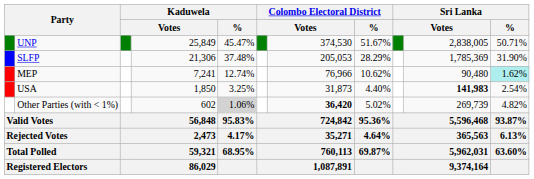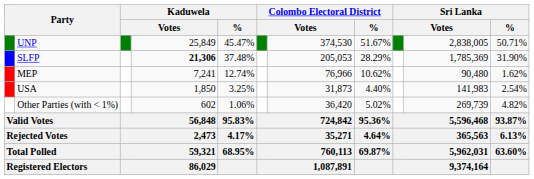(202, 58) normal -> (202, 58) bold
(514, 74) paleturquoise background -> (514, 74) no background
(472, 89) bold -> (472, 89) normal
(242, 105) lightgrey background -> (242, 105) no background
(339, 105) bold -> (339, 105) normal
